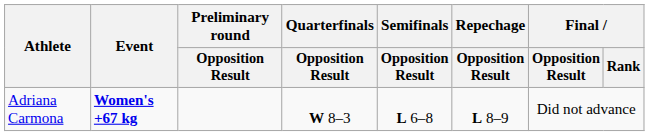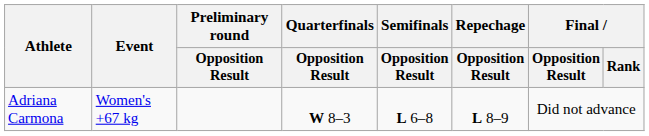(124, 109) bold -> (123, 109) normal
